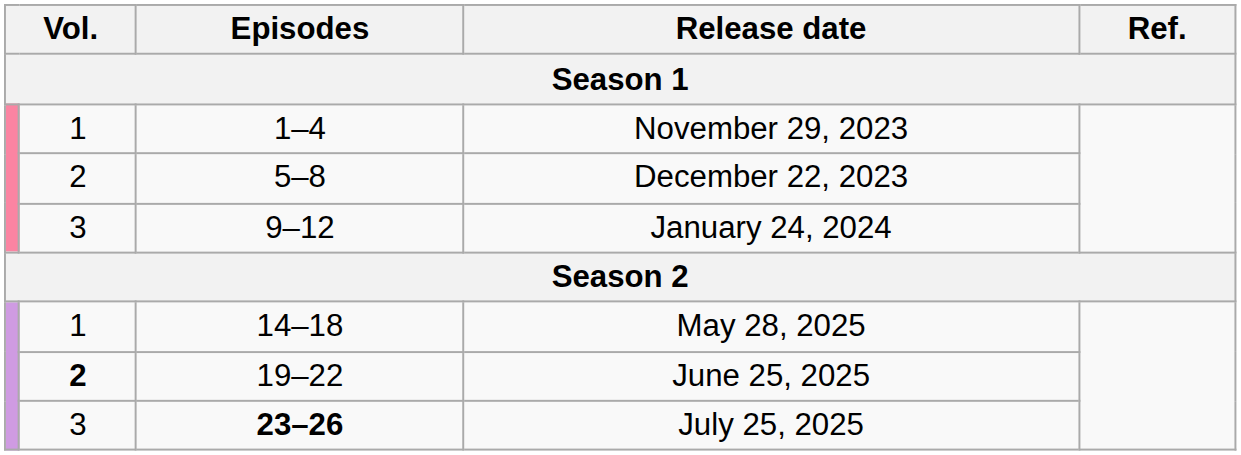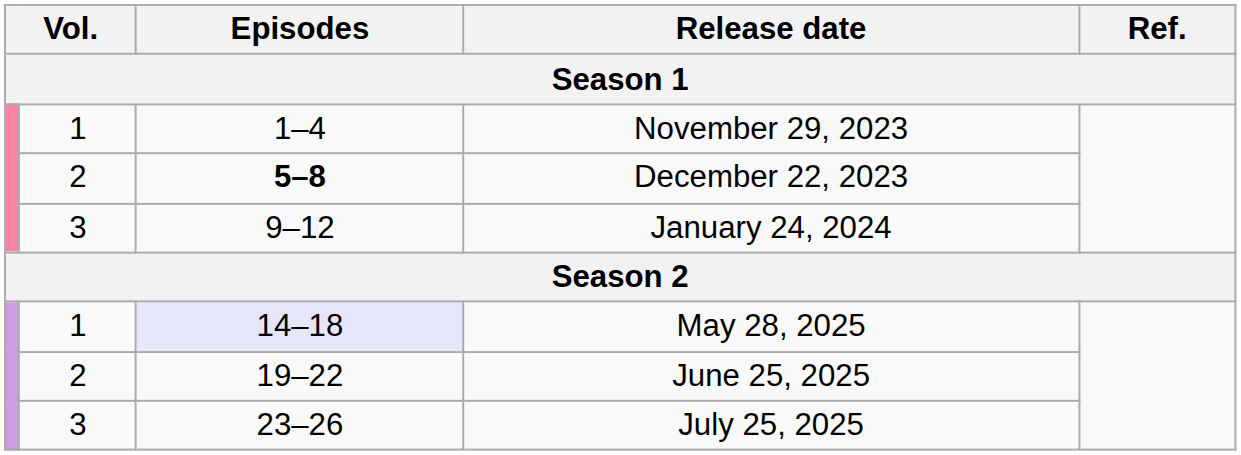(300, 177) normal -> (300, 177) bold
(300, 326) no background -> (300, 326) lavender background
(78, 375) bold -> (78, 375) normal
(300, 425) bold -> (300, 425) normal
